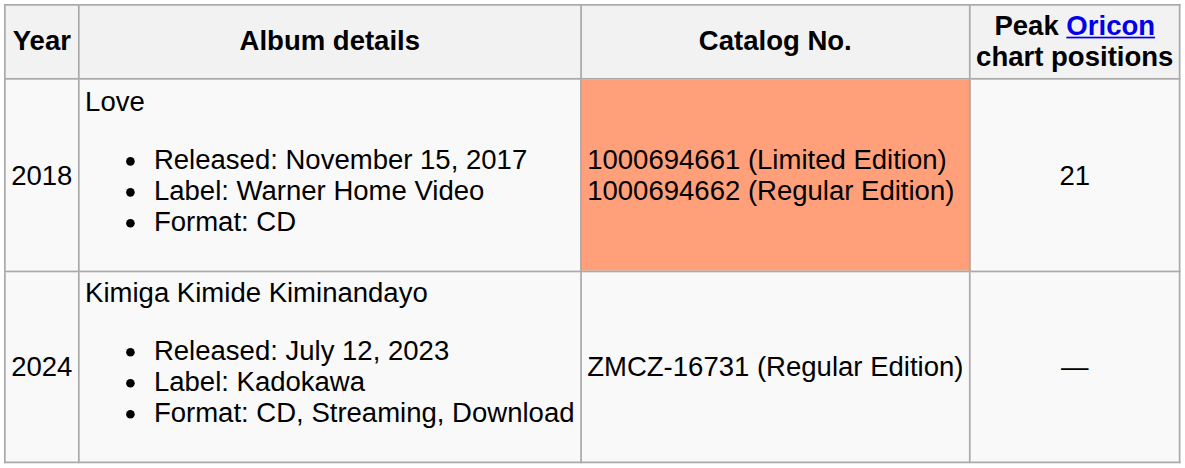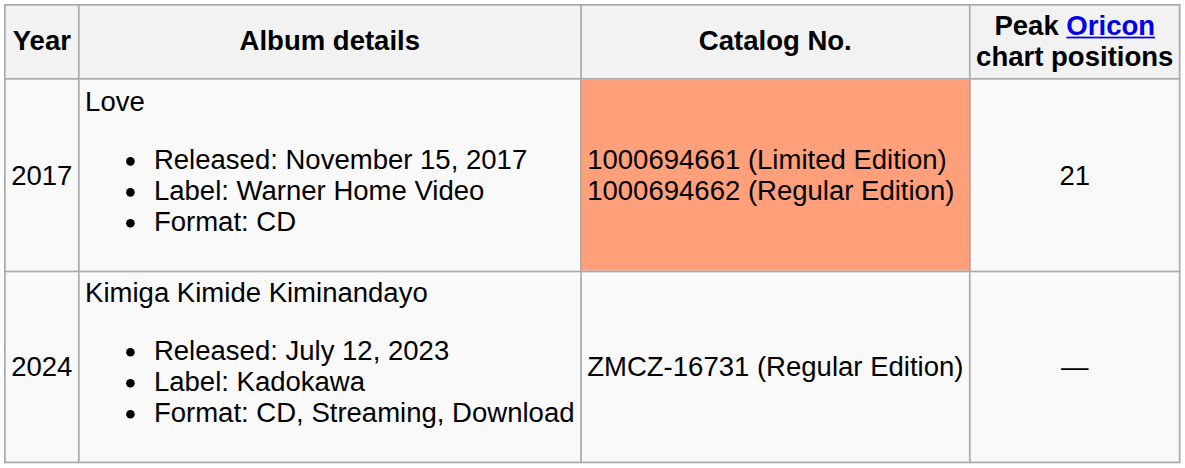(42, 174) 2018 -> (42, 174) 2017
